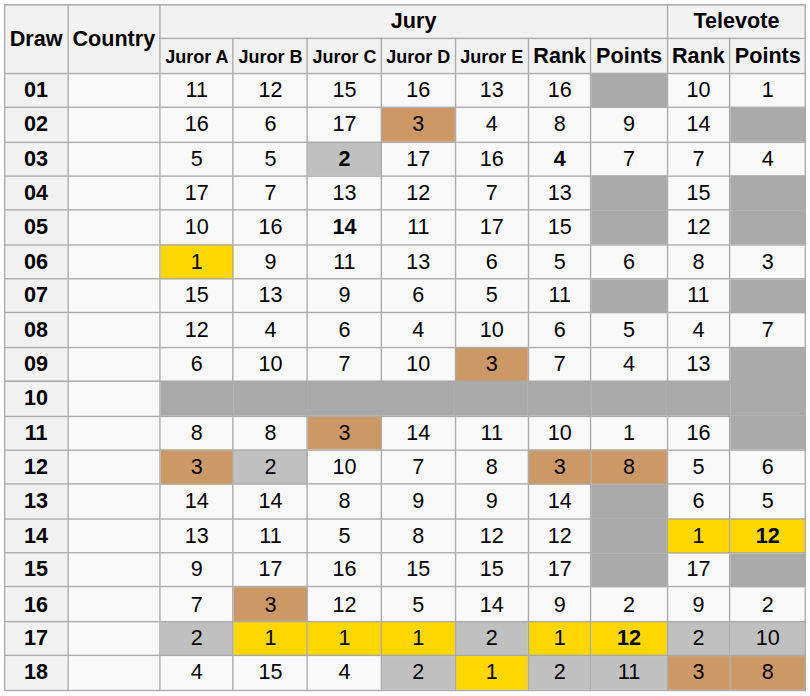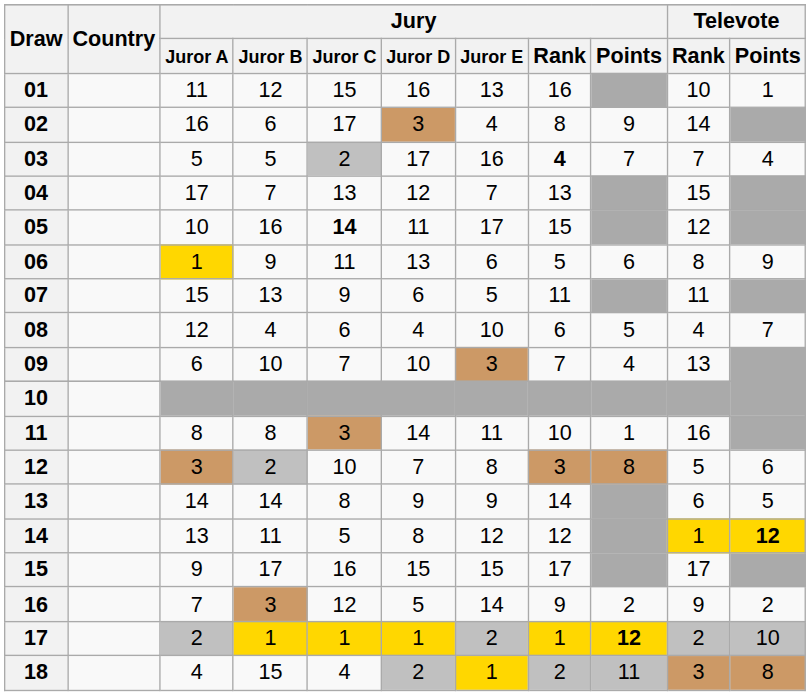(344, 158) bold -> (344, 158) normal
(768, 261) 3 -> (768, 261) 9
